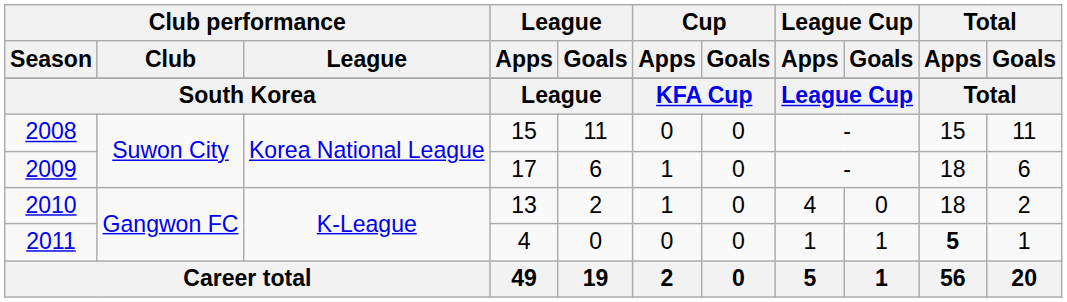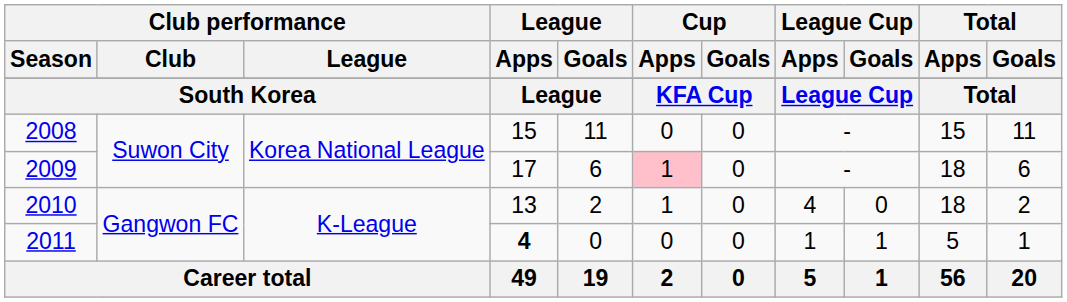(667, 168) no background -> (667, 168) pink background
(524, 242) normal -> (524, 242) bold
(953, 242) bold -> (953, 242) normal
